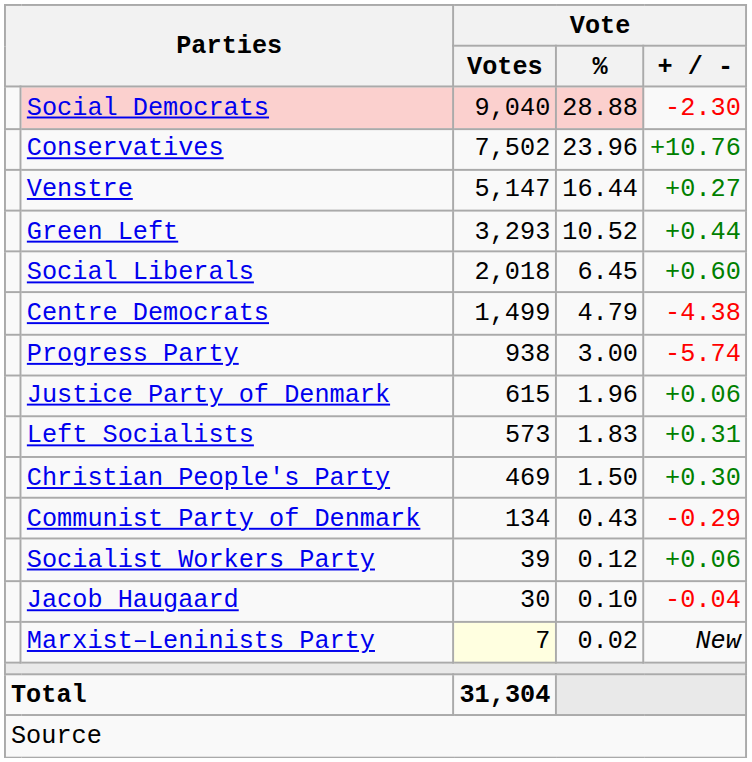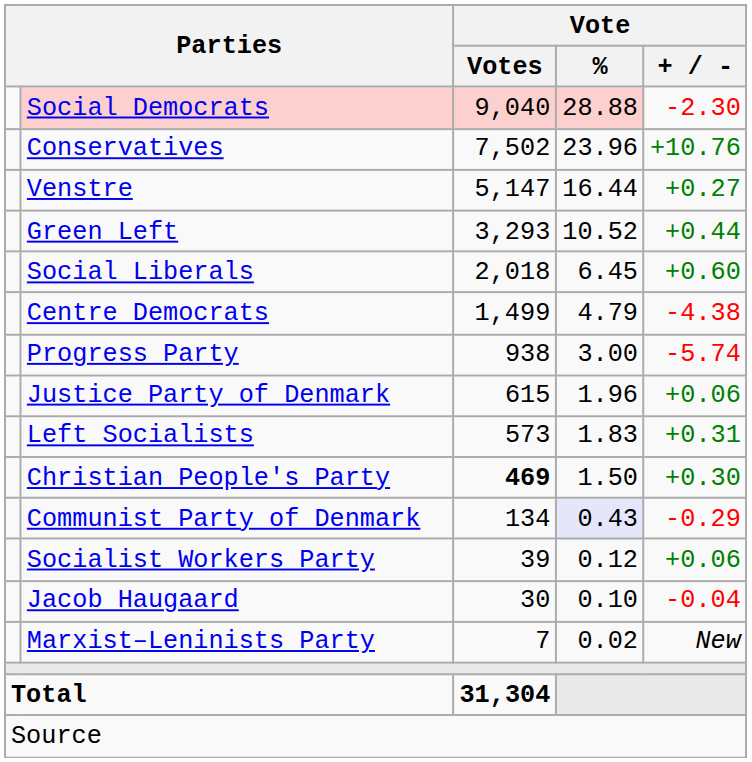(528, 478) normal -> (528, 478) bold
(608, 519) no background -> (608, 519) lavender background
(543, 642) lightyellow background -> (543, 642) no background
